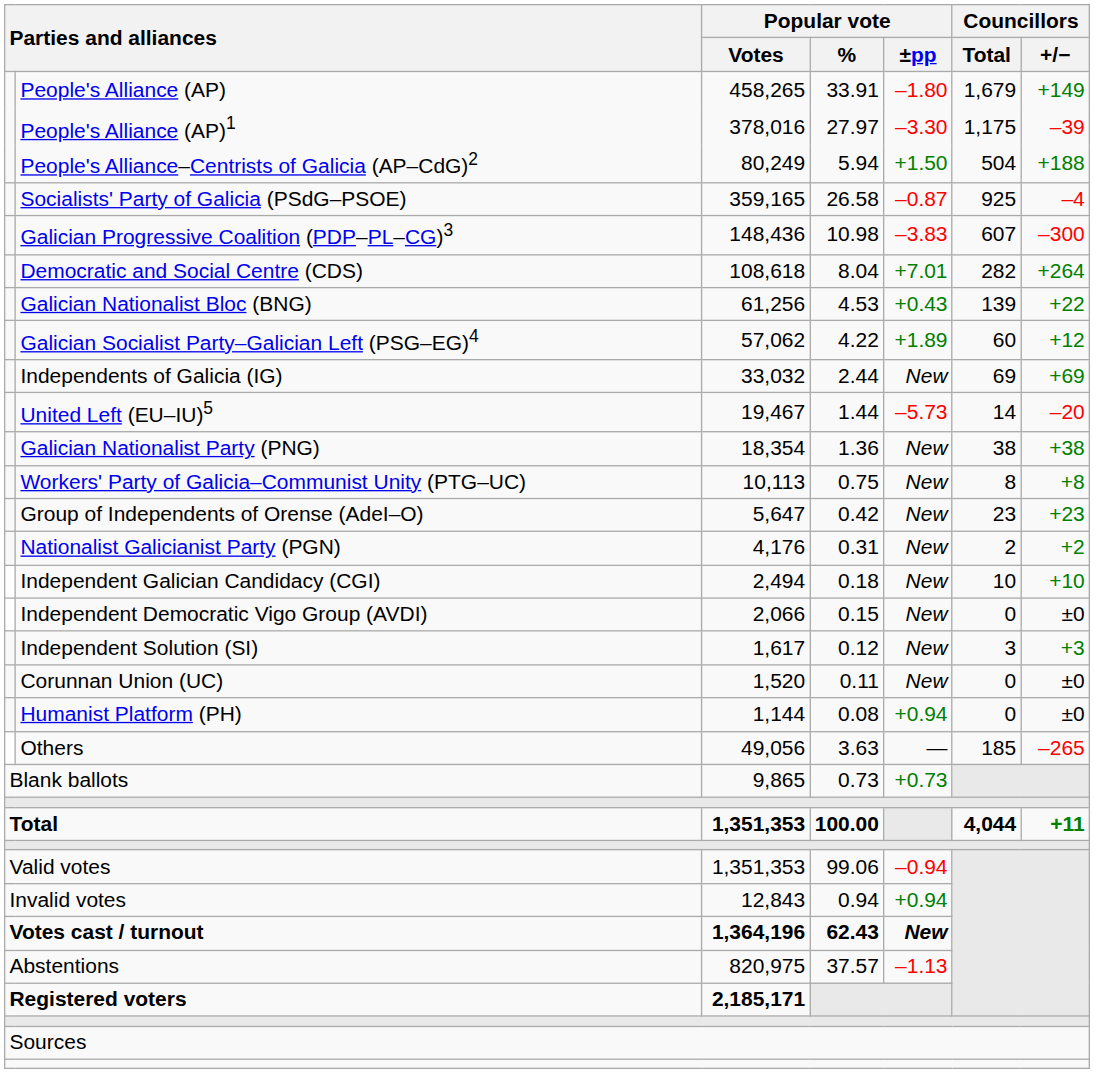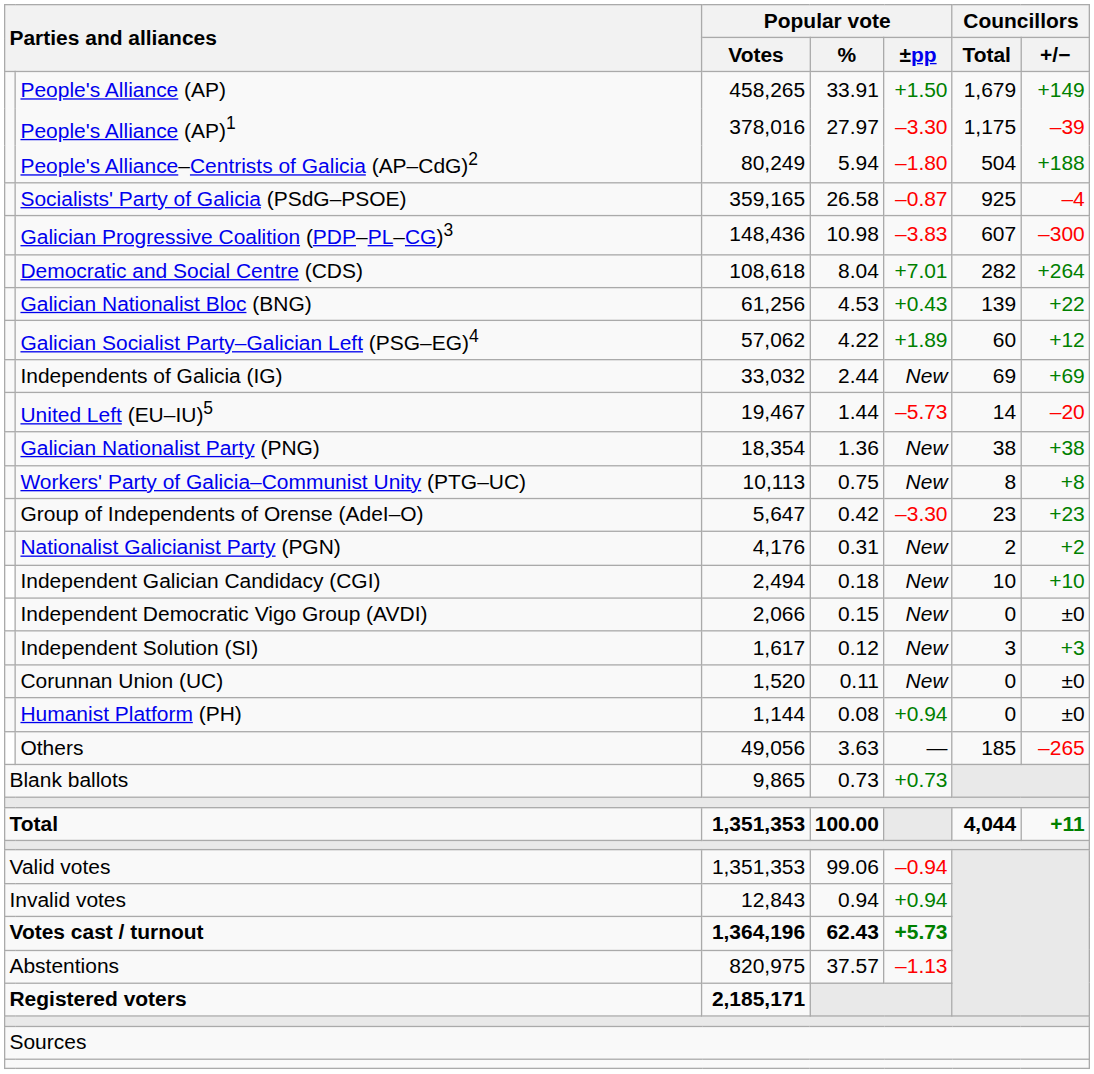(921, 90) –1.80 -> (921, 90) +1.50
(921, 163) +1.50 -> (921, 163) –1.80
(927, 514) New -> (921, 514) –3.30
(926, 933) New -> (921, 933) +5.73
